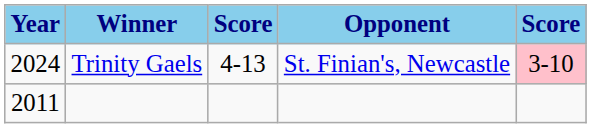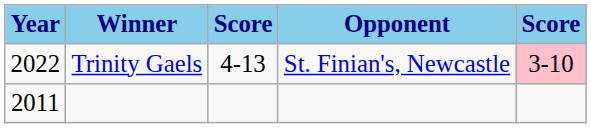(35, 63) 2024 -> (35, 63) 2022
